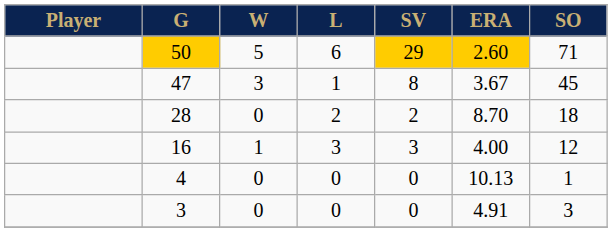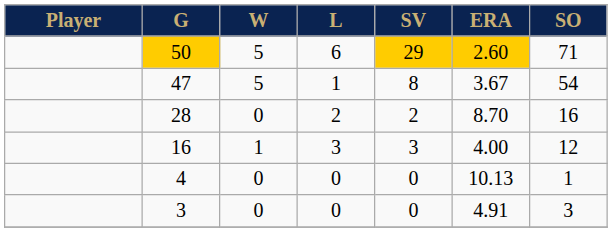(258, 83) 3 -> (258, 83) 5
(568, 83) 45 -> (568, 83) 54
(568, 115) 18 -> (568, 115) 16
